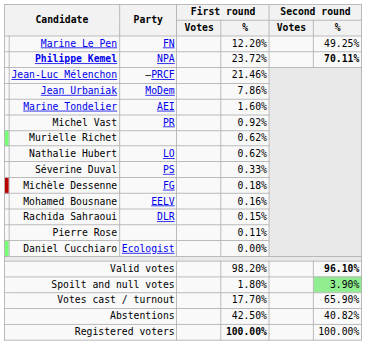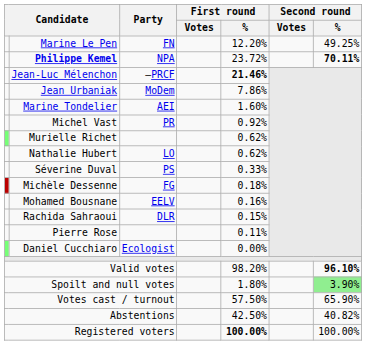(249, 76) normal -> (249, 76) bold
(249, 301) 17.70% -> (249, 301) 57.50%
